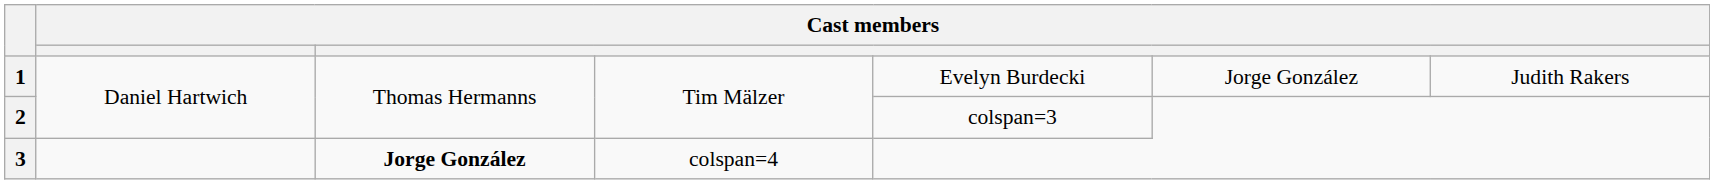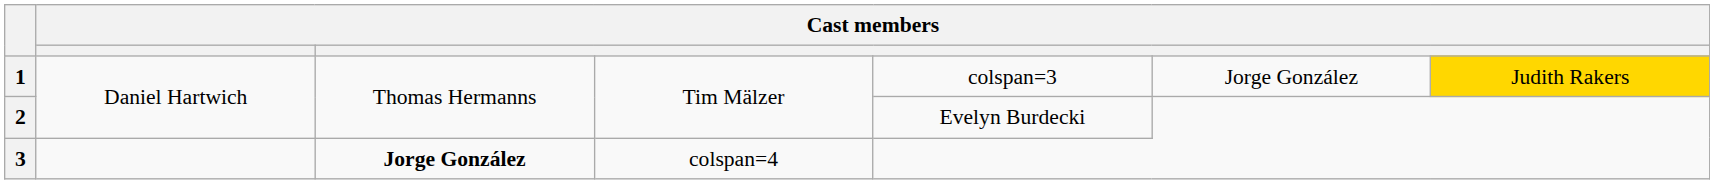(1012, 76) Evelyn Burdecki -> (1012, 76) colspan=3
(1570, 76) no background -> (1570, 76) gold background
(1012, 117) colspan=3 -> (1012, 117) Evelyn Burdecki
